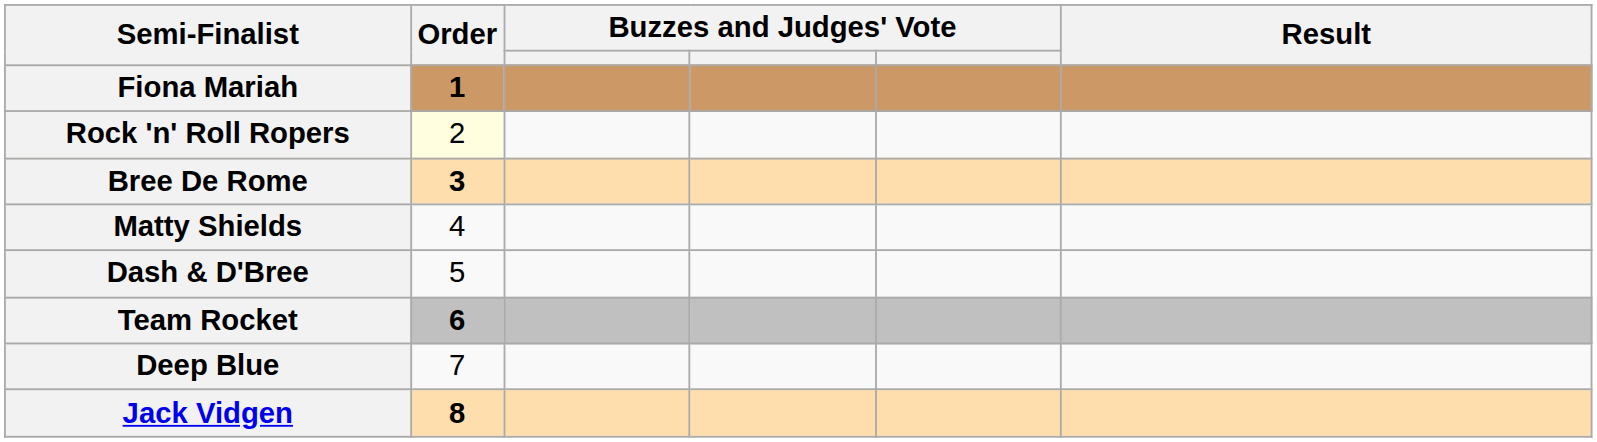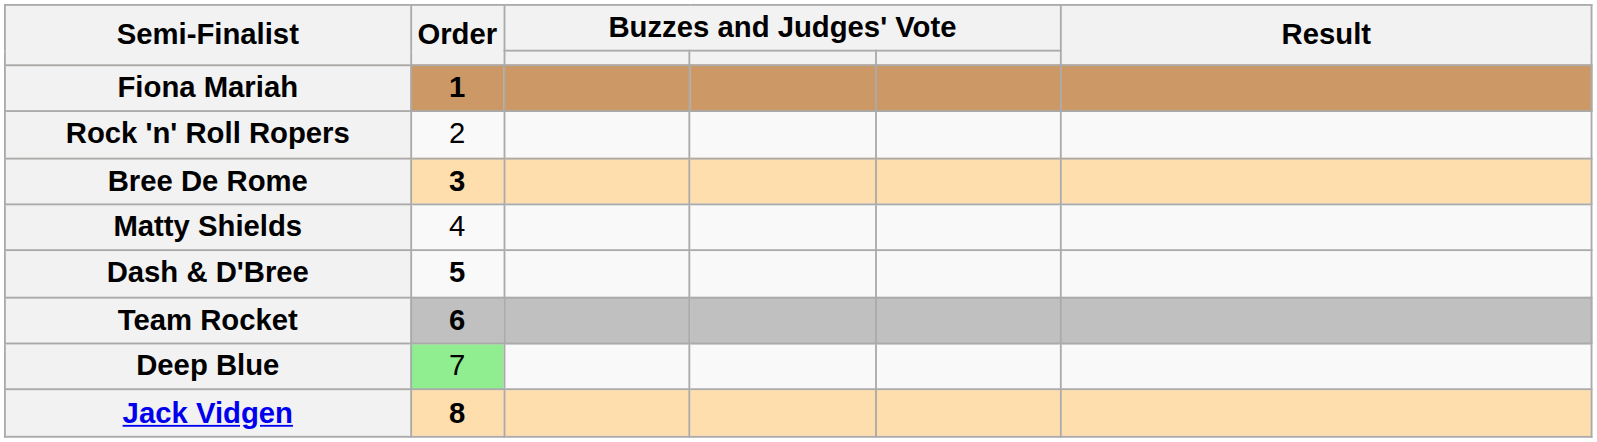(457, 134) lightyellow background -> (457, 134) no background
(457, 273) normal -> (457, 273) bold
(457, 366) no background -> (457, 366) lightgreen background
